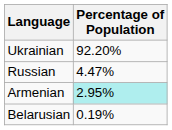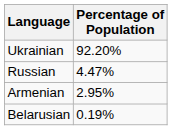(95, 93) paleturquoise background -> (95, 93) no background
